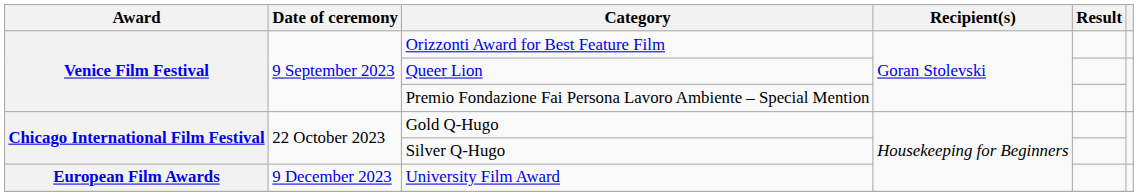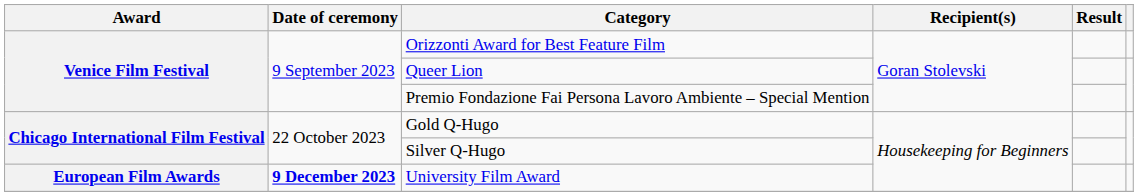(332, 177) normal -> (334, 177) bold
